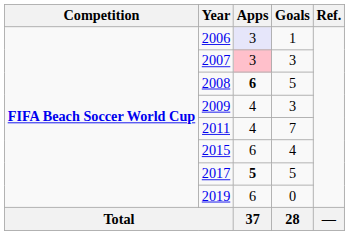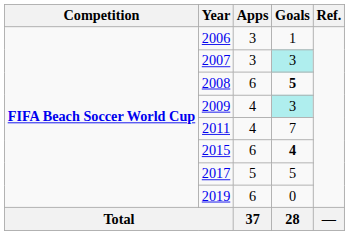(253, 38) lavender background -> (253, 38) no background
(253, 60) pink background -> (253, 60) no background
(292, 60) no background -> (292, 60) paleturquoise background
(253, 83) bold -> (253, 83) normal
(292, 83) normal -> (292, 83) bold
(292, 106) no background -> (292, 106) paleturquoise background
(292, 151) normal -> (292, 151) bold
(253, 173) bold -> (253, 173) normal
